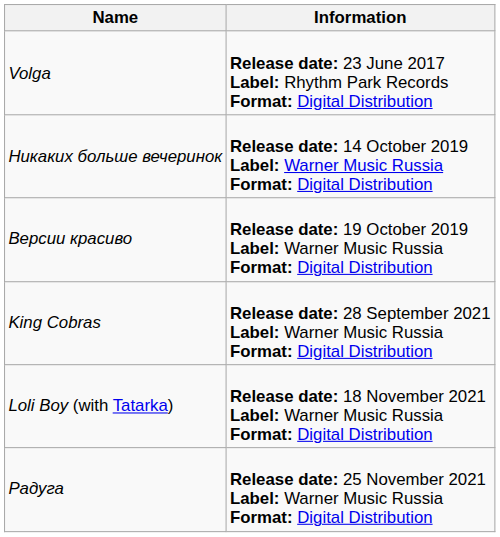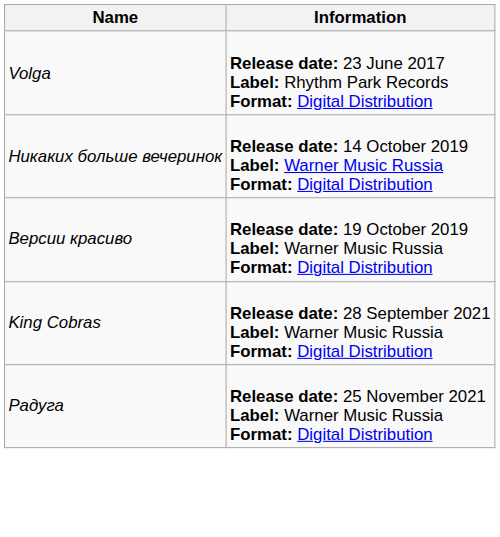- row: (91, 406)
